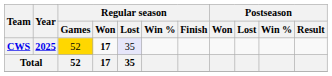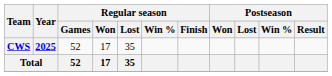(75, 46) gold background -> (75, 46) no background
(105, 46) bold -> (105, 46) normal
(130, 46) lavender background -> (130, 46) no background
